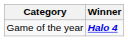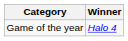(103, 28) bold -> (102, 28) normal
